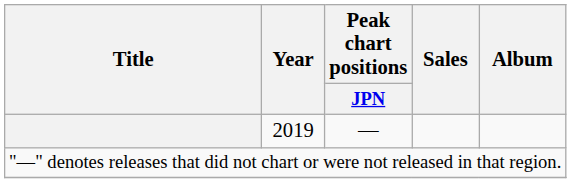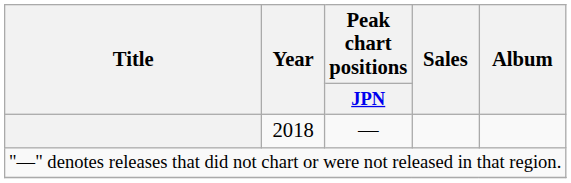(293, 130) 2019 -> (293, 130) 2018
